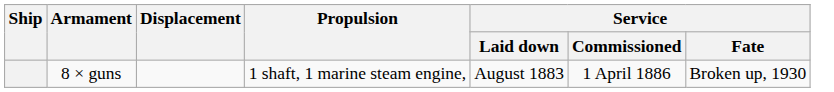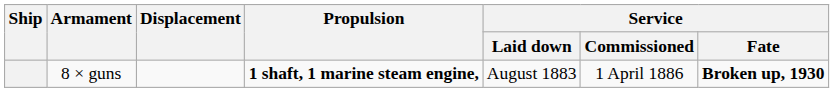(357, 73) normal -> (364, 73) bold
(748, 73) normal -> (763, 73) bold
